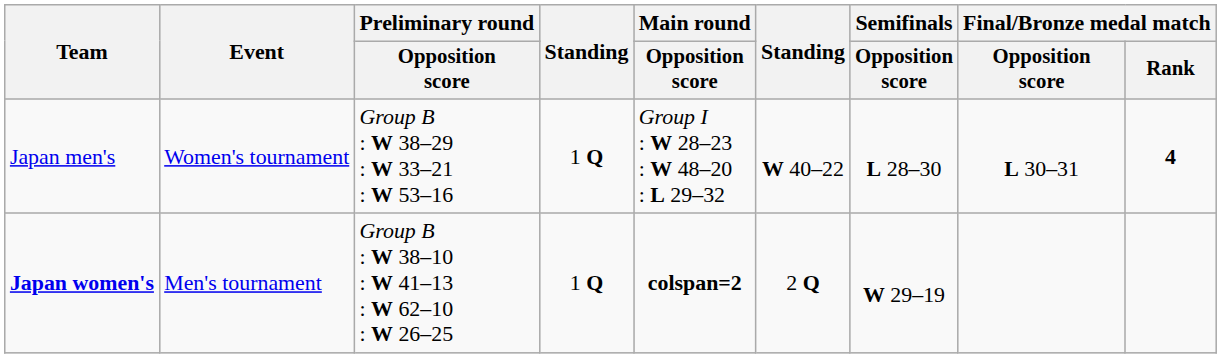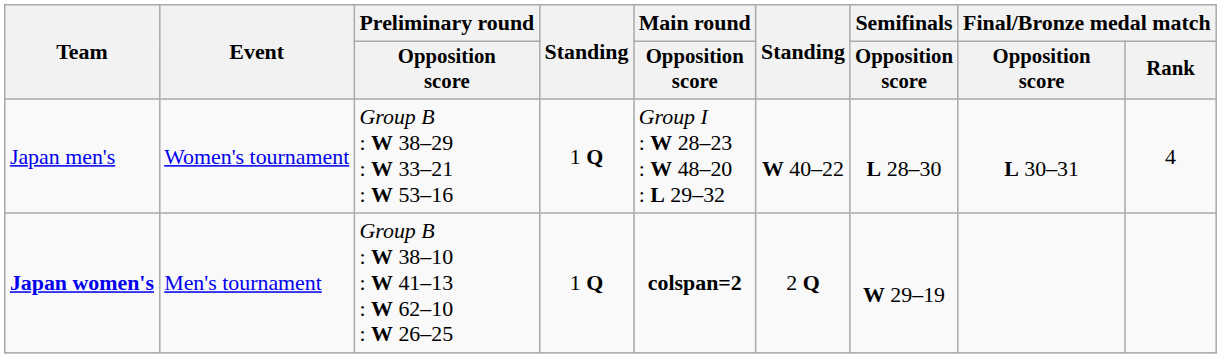(1170, 156) bold -> (1170, 156) normal
